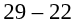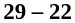(38, 11) normal -> (38, 11) bold
